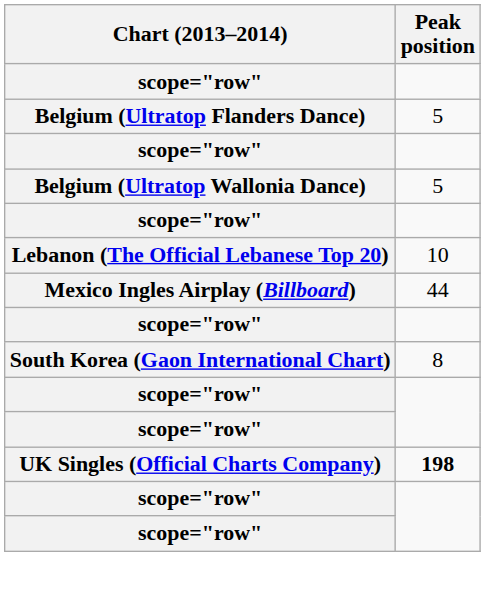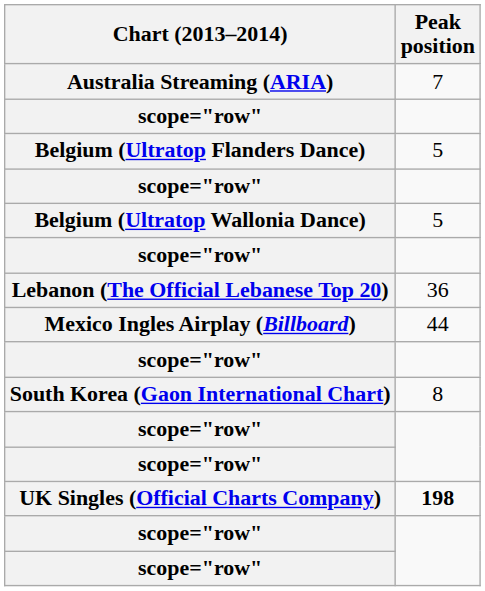+ row: (200, 81)
(438, 255) 10 -> (438, 289) 36
